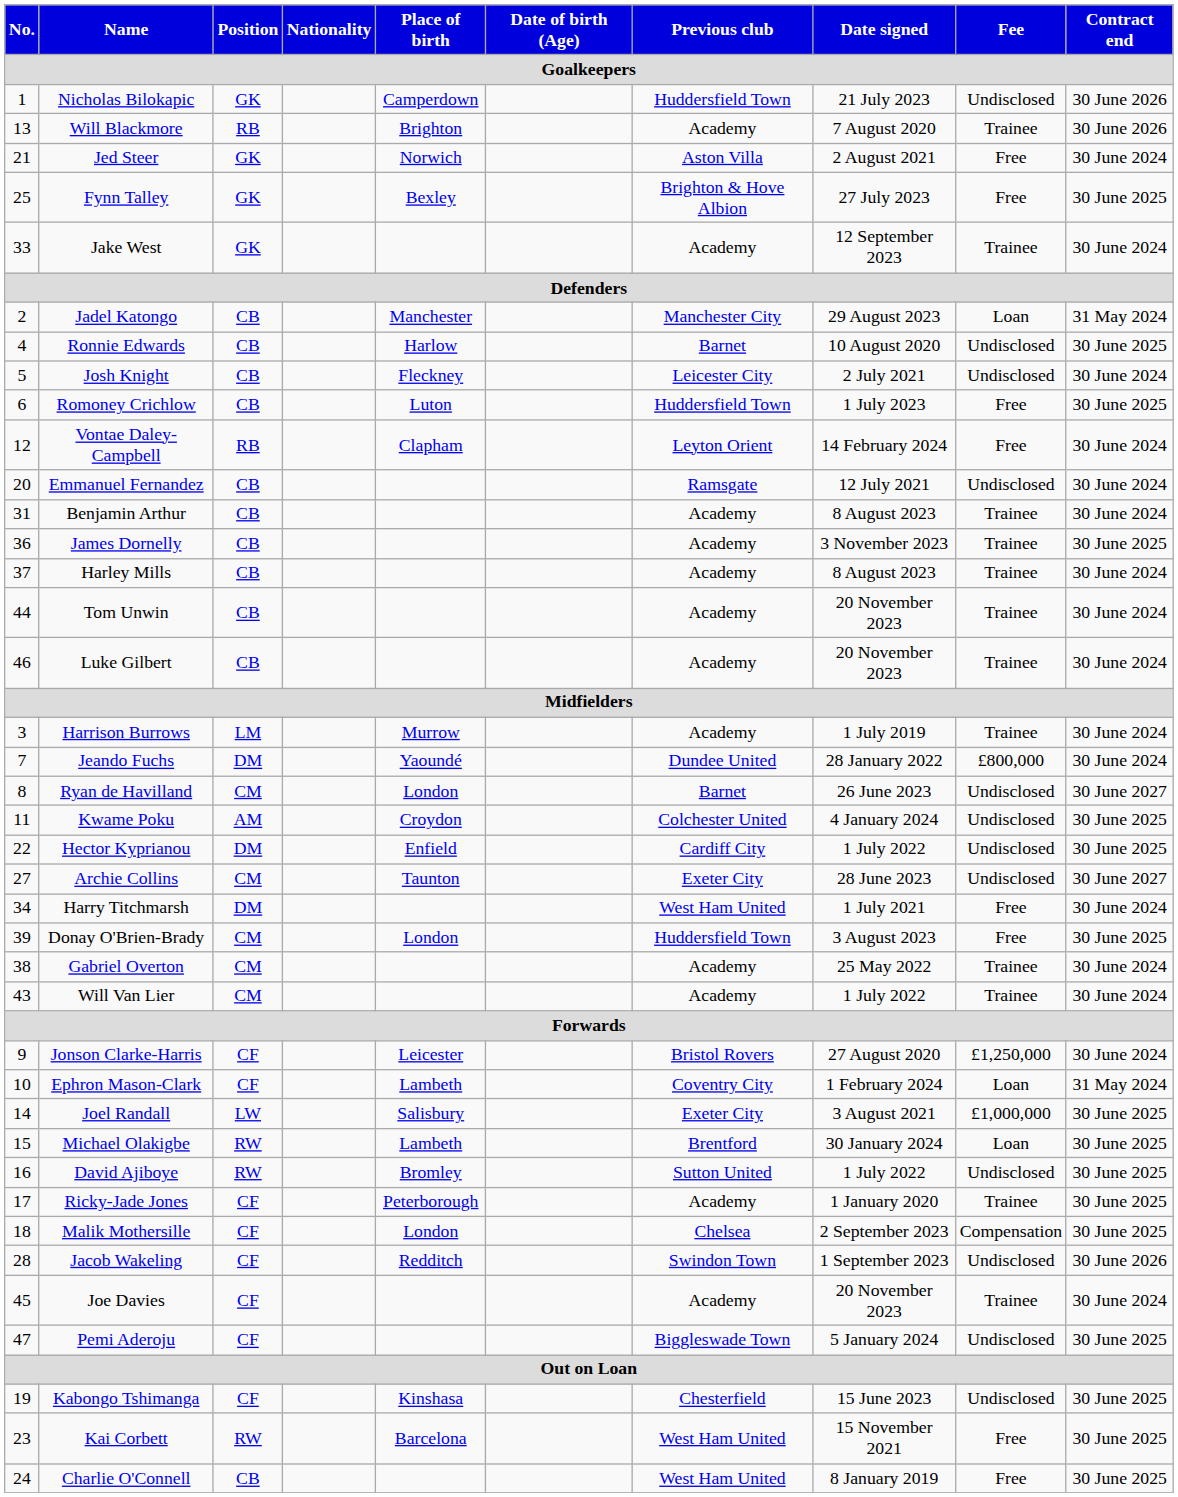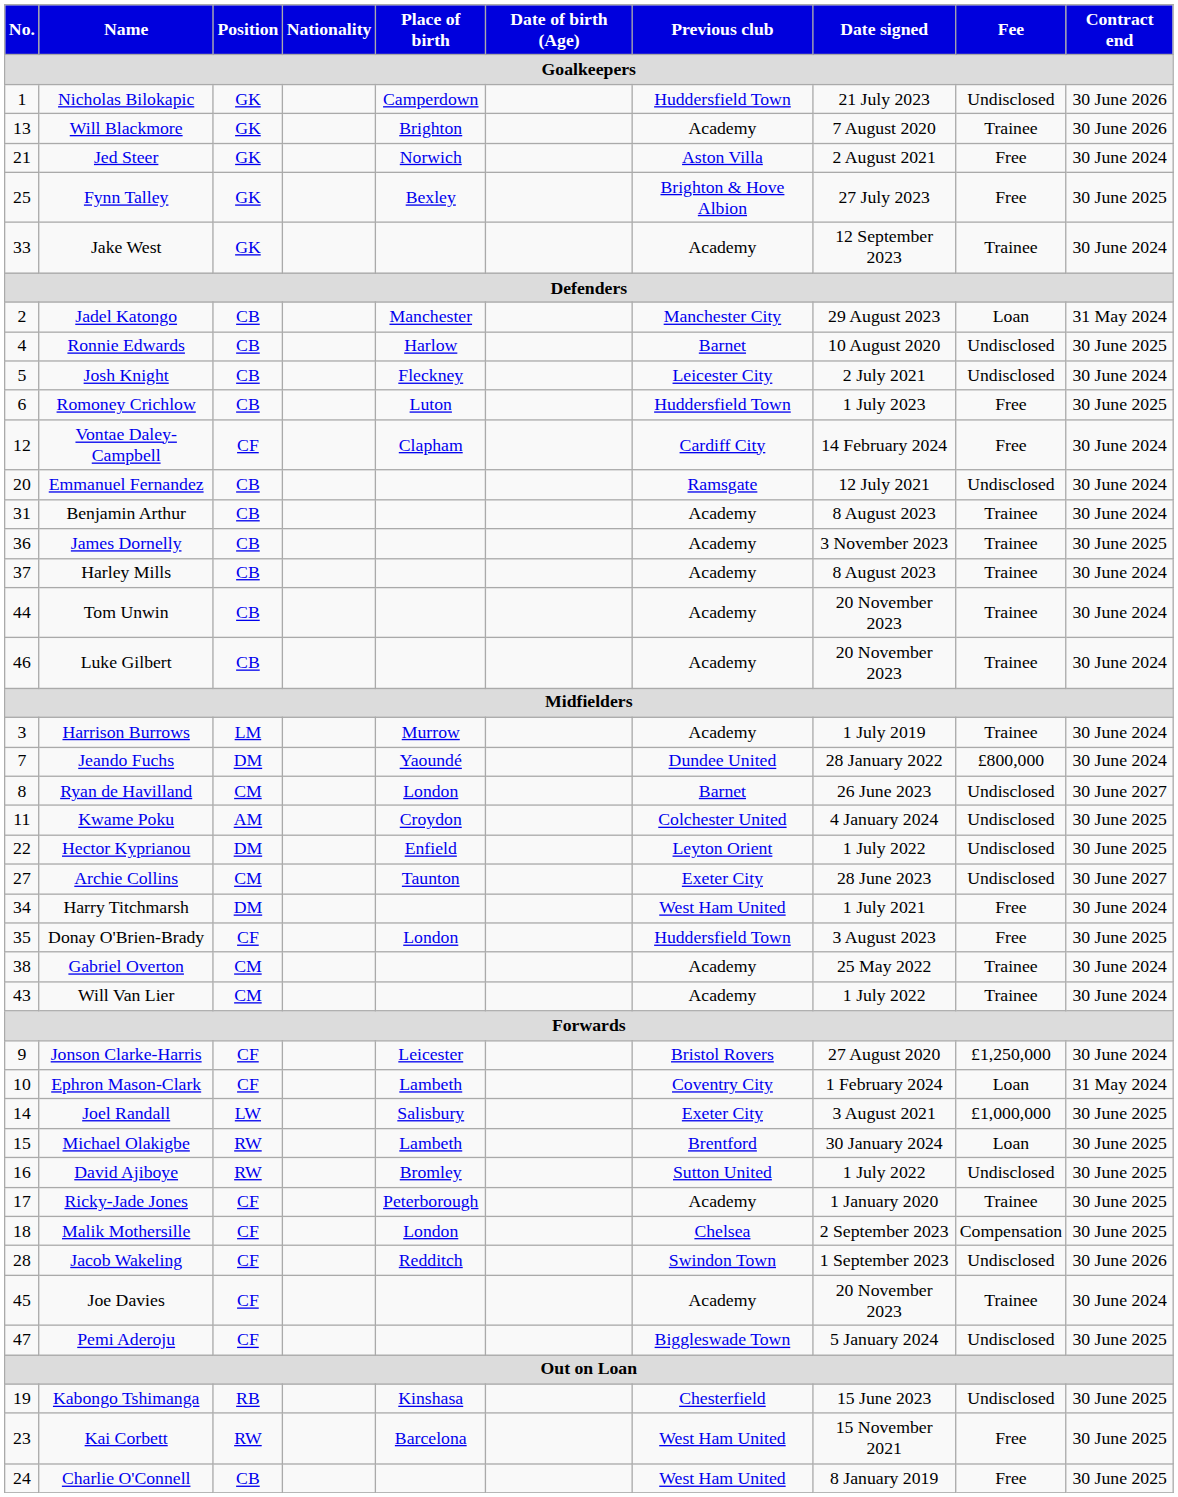(248, 127) RB -> (248, 127) GK
(248, 444) RB -> (248, 444) CF
(722, 444) Leyton Orient -> (722, 444) Cardiff City
(722, 848) Cardiff City -> (722, 848) Leyton Orient
(22, 936) 39 -> (22, 936) 35
(248, 936) CM -> (248, 936) CF
(248, 1398) CF -> (248, 1398) RB
